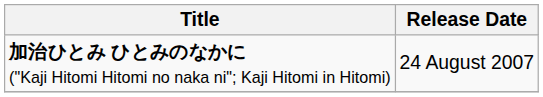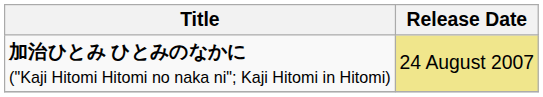(467, 63) no background -> (467, 63) khaki background
